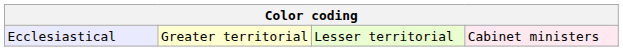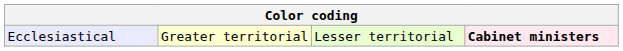(533, 36) normal -> (533, 36) bold
